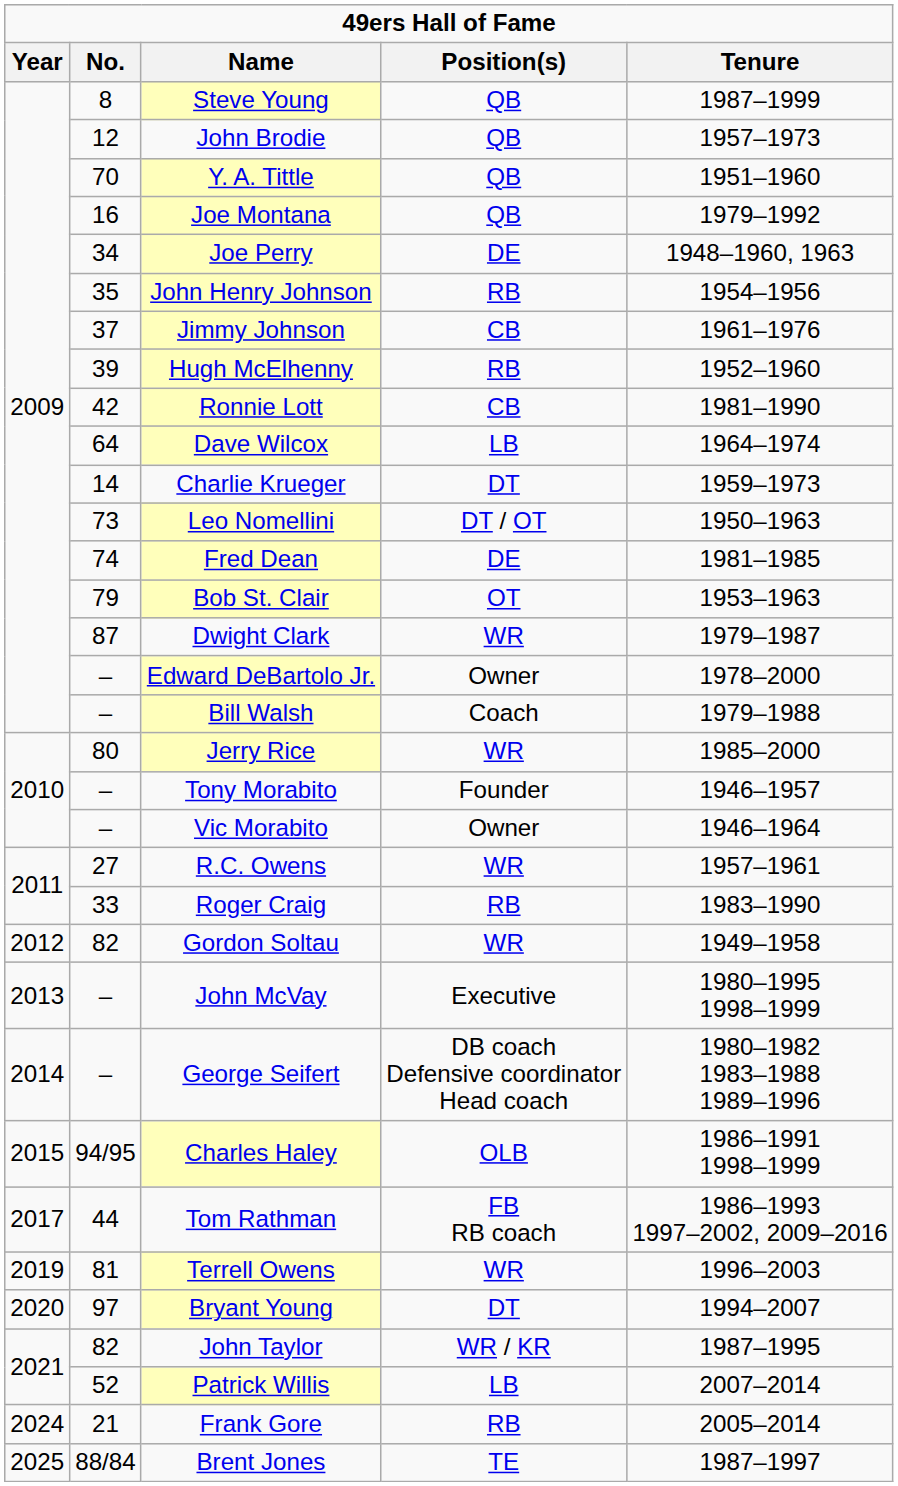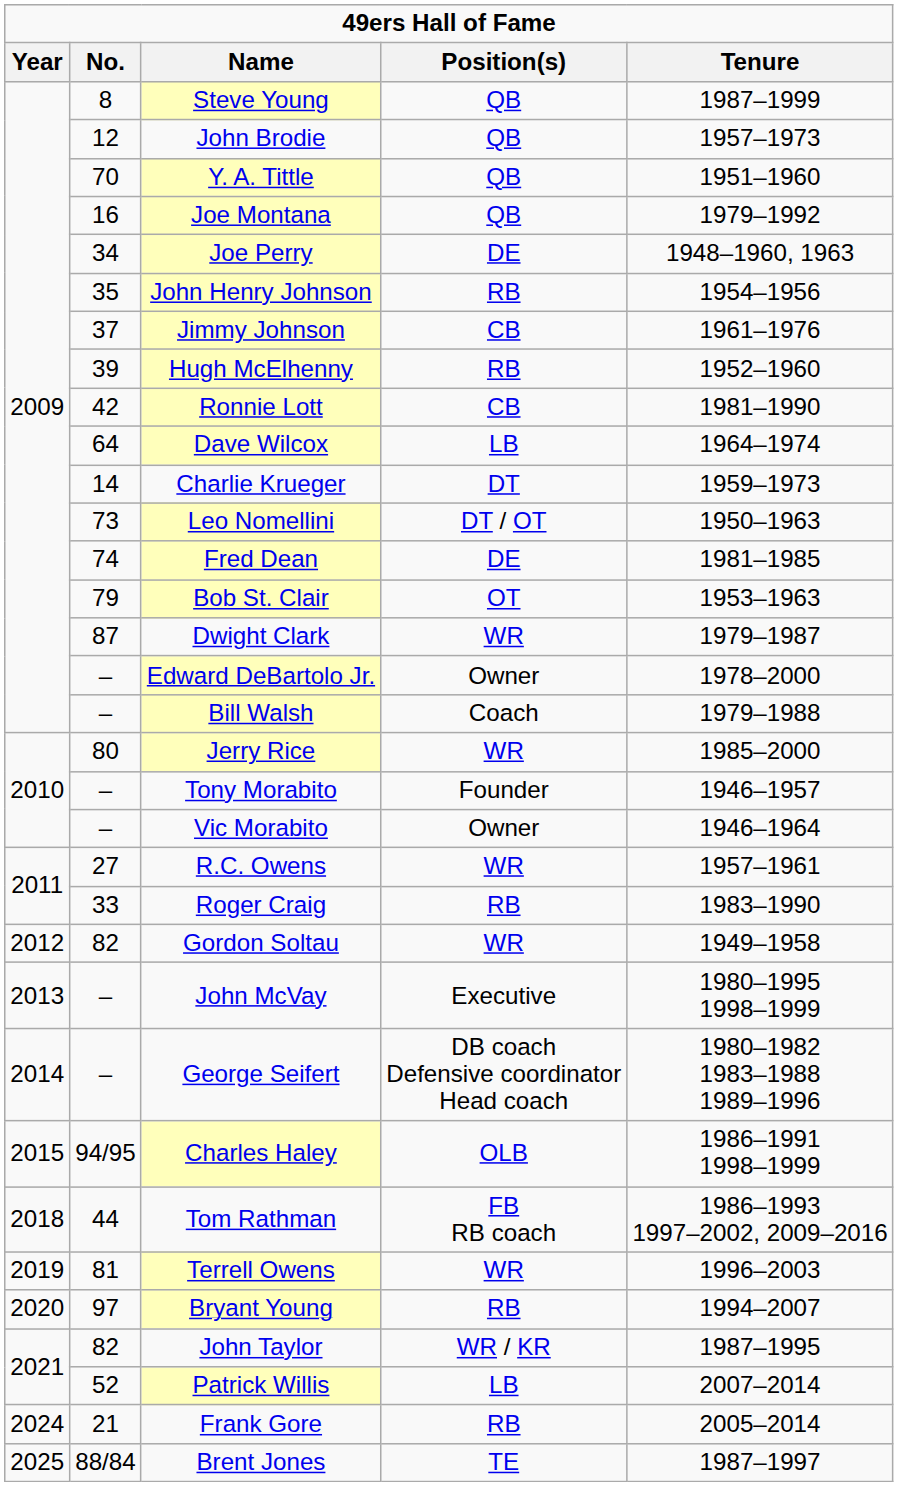(37, 1218) 2017 -> (37, 1218) 2018
(504, 1309) DT -> (504, 1309) RB
